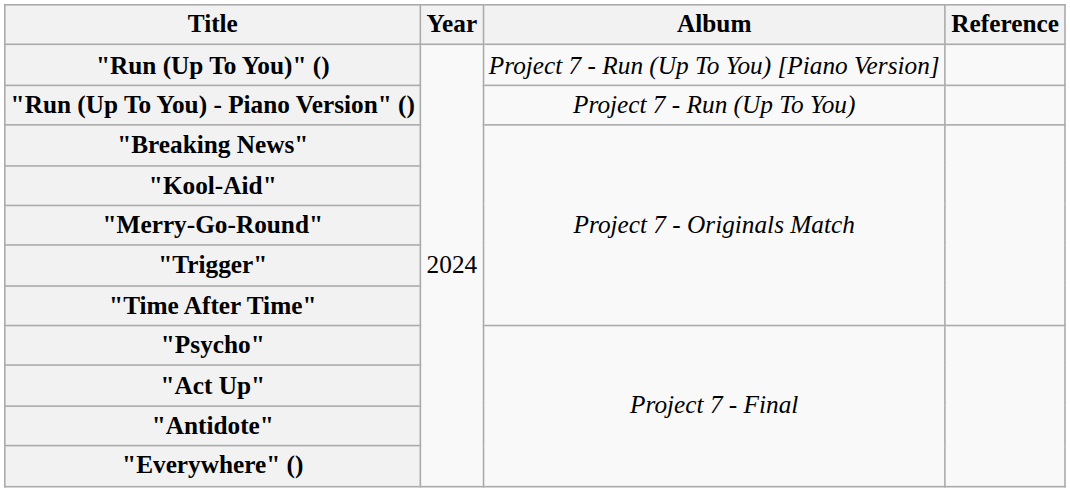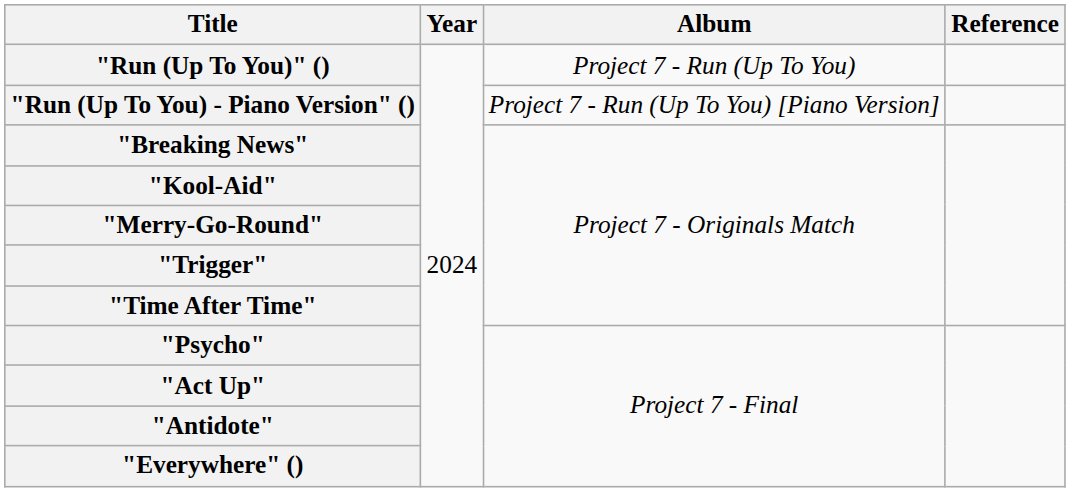(714, 64) Project 7 - Run (Up To You) [Piano Version] -> (714, 64) Project 7 - Run (Up To You)
(714, 104) Project 7 - Run (Up To You) -> (714, 104) Project 7 - Run (Up To You) [Piano Version]
